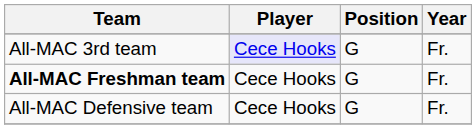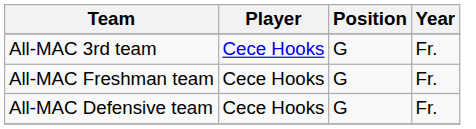(285, 49) lavender background -> (273, 49) no background
(117, 78) bold -> (111, 78) normal
